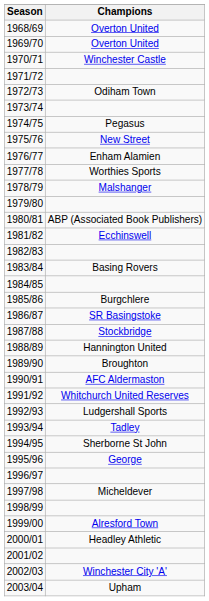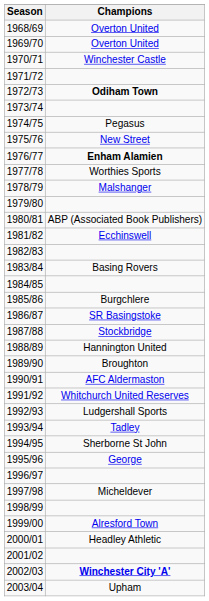(125, 92) normal -> (125, 92) bold
(125, 156) normal -> (125, 156) bold
(125, 572) normal -> (125, 572) bold
